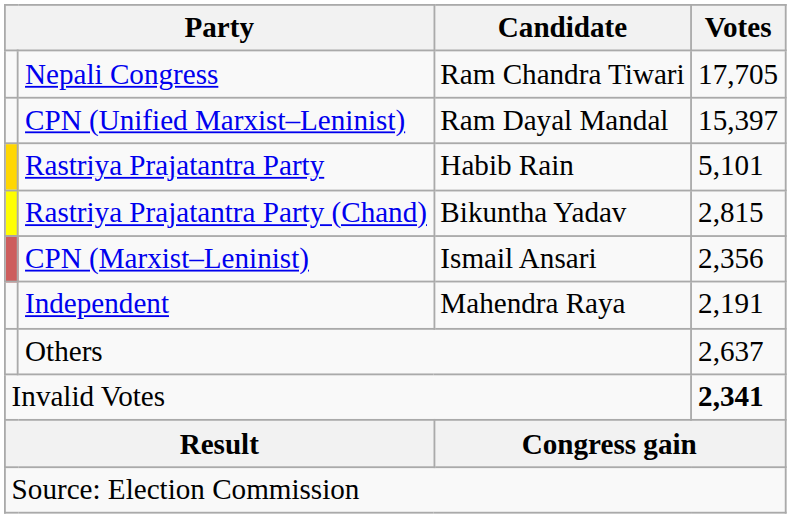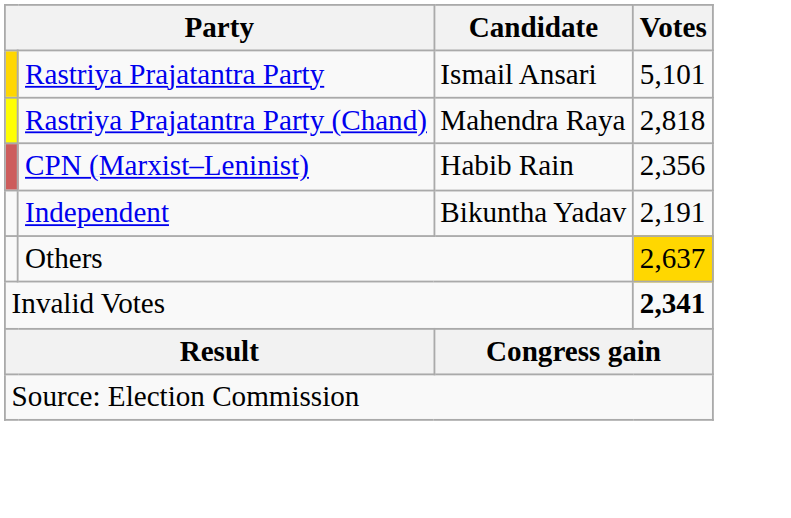- row: (122, 73)
- row: (215, 119)
(507, 166) Habib Rain -> (518, 73) Ismail Ansari
(533, 212) Bikuntha Yadav -> (533, 119) Mahendra Raya
(731, 212) 2,815 -> (673, 119) 2,818
(518, 258) Ismail Ansari -> (507, 166) Habib Rain
(533, 304) Mahendra Raya -> (533, 212) Bikuntha Yadav
(731, 350) no background -> (673, 258) gold background
